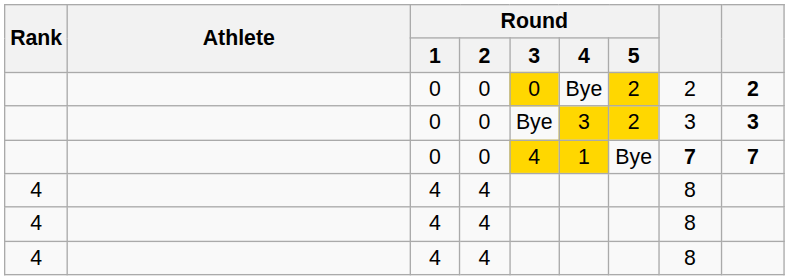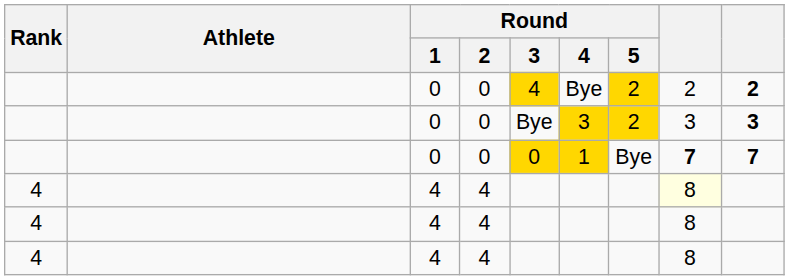(534, 88) 0 -> (534, 88) 4
(534, 156) 4 -> (534, 156) 0
(690, 190) no background -> (690, 190) lightyellow background
